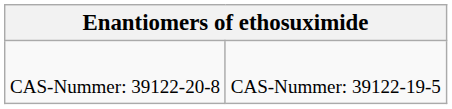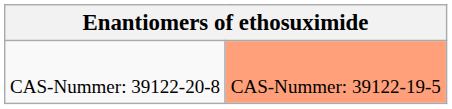(336, 86) no background -> (336, 86) lightsalmon background
